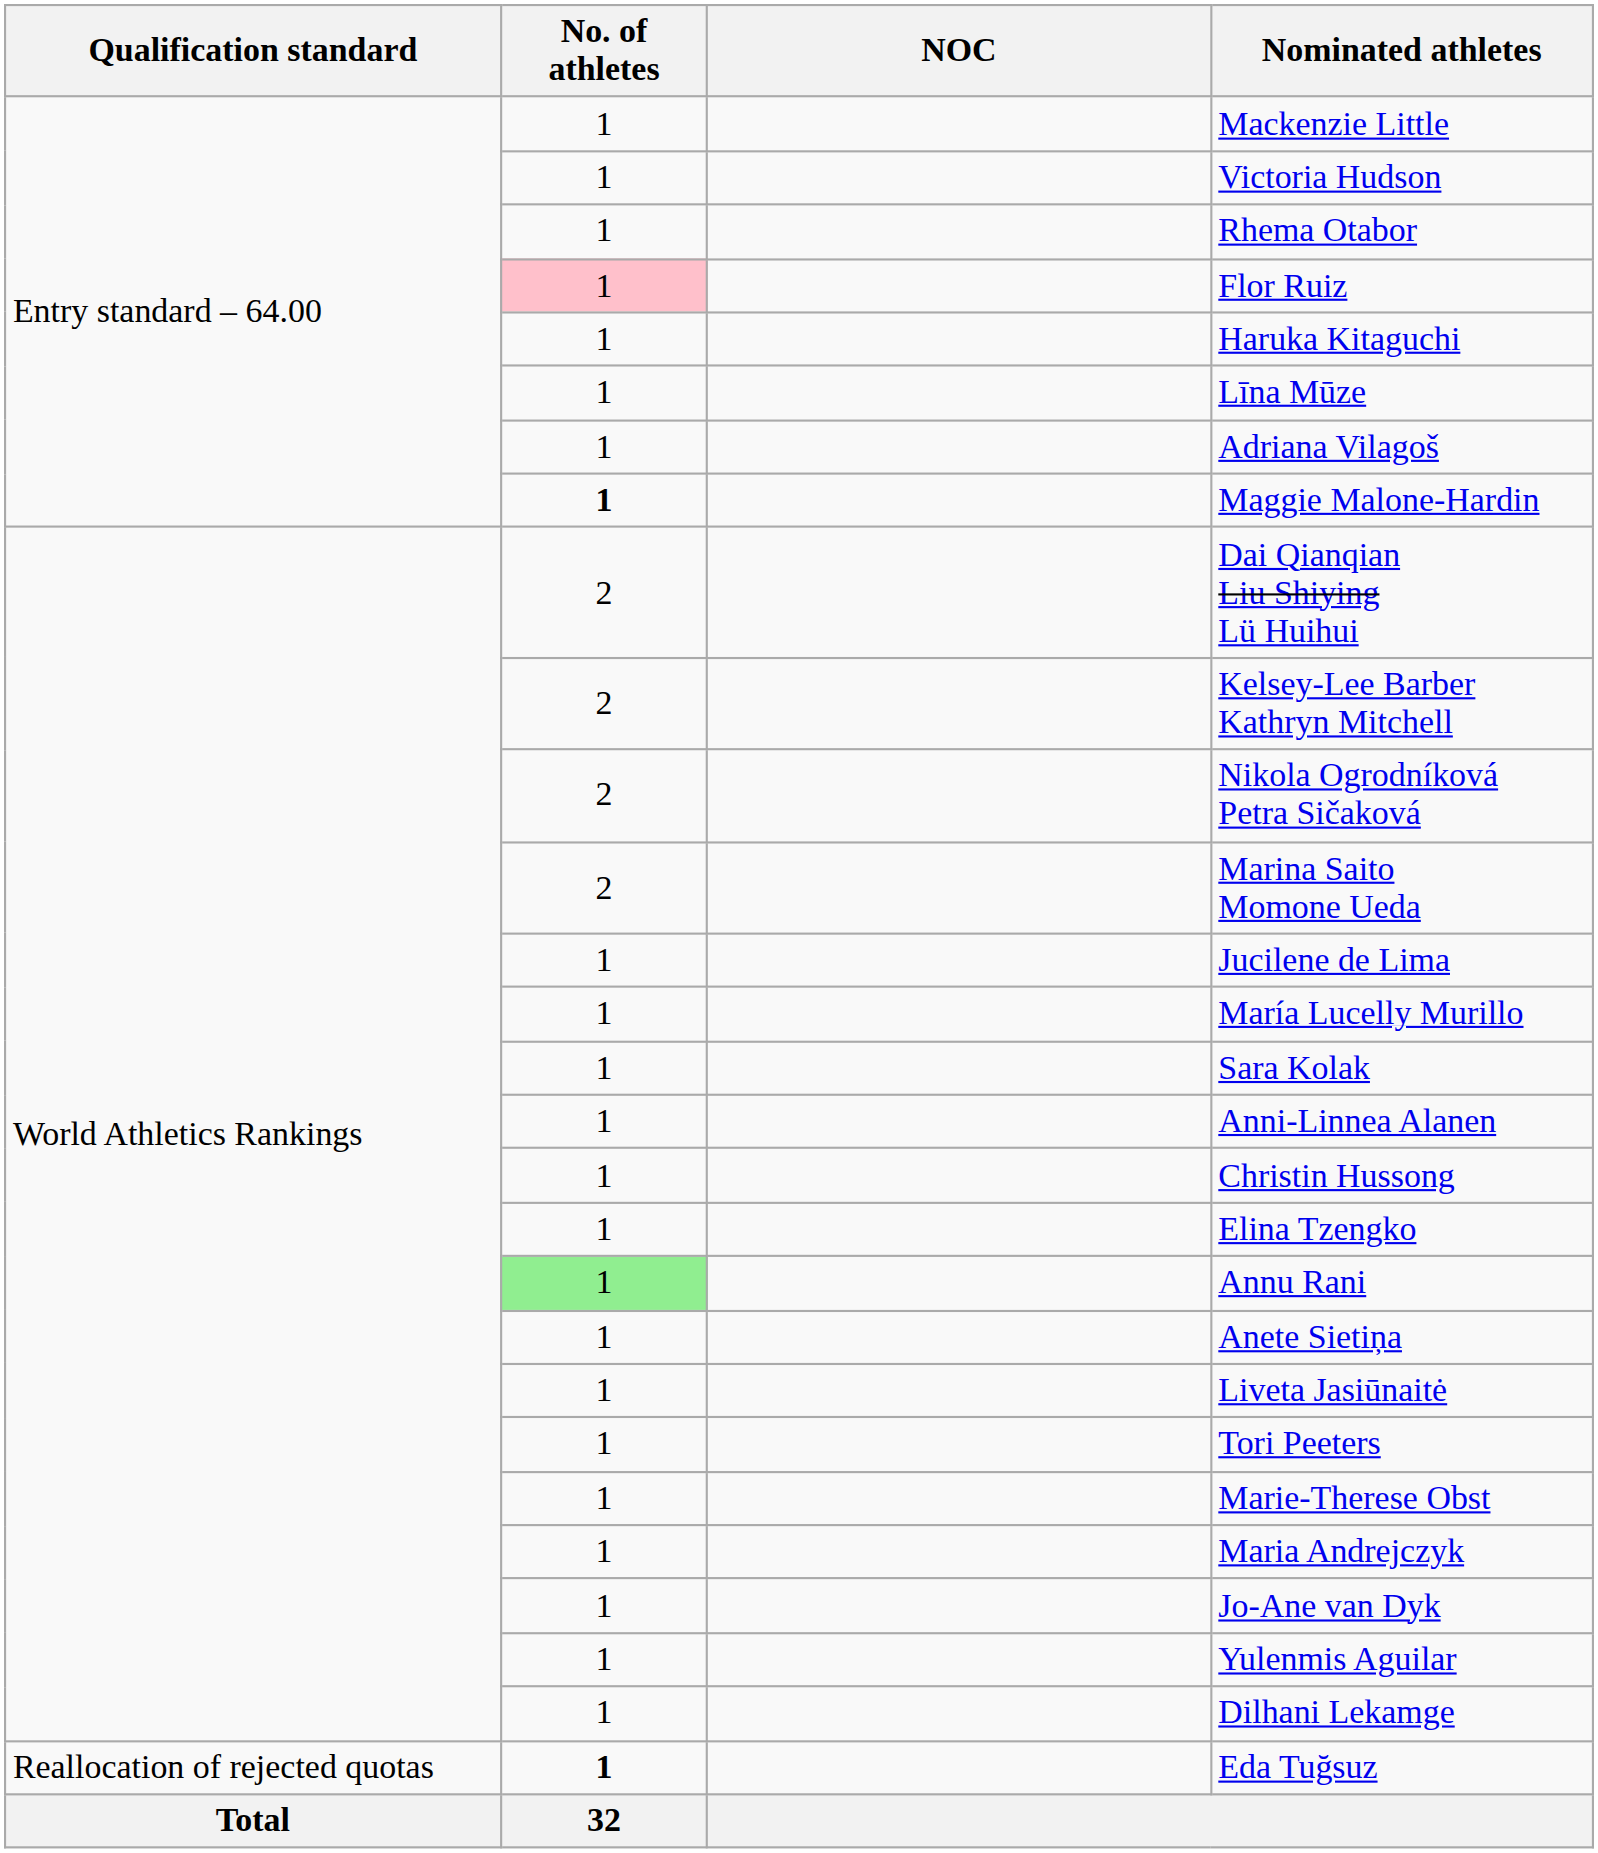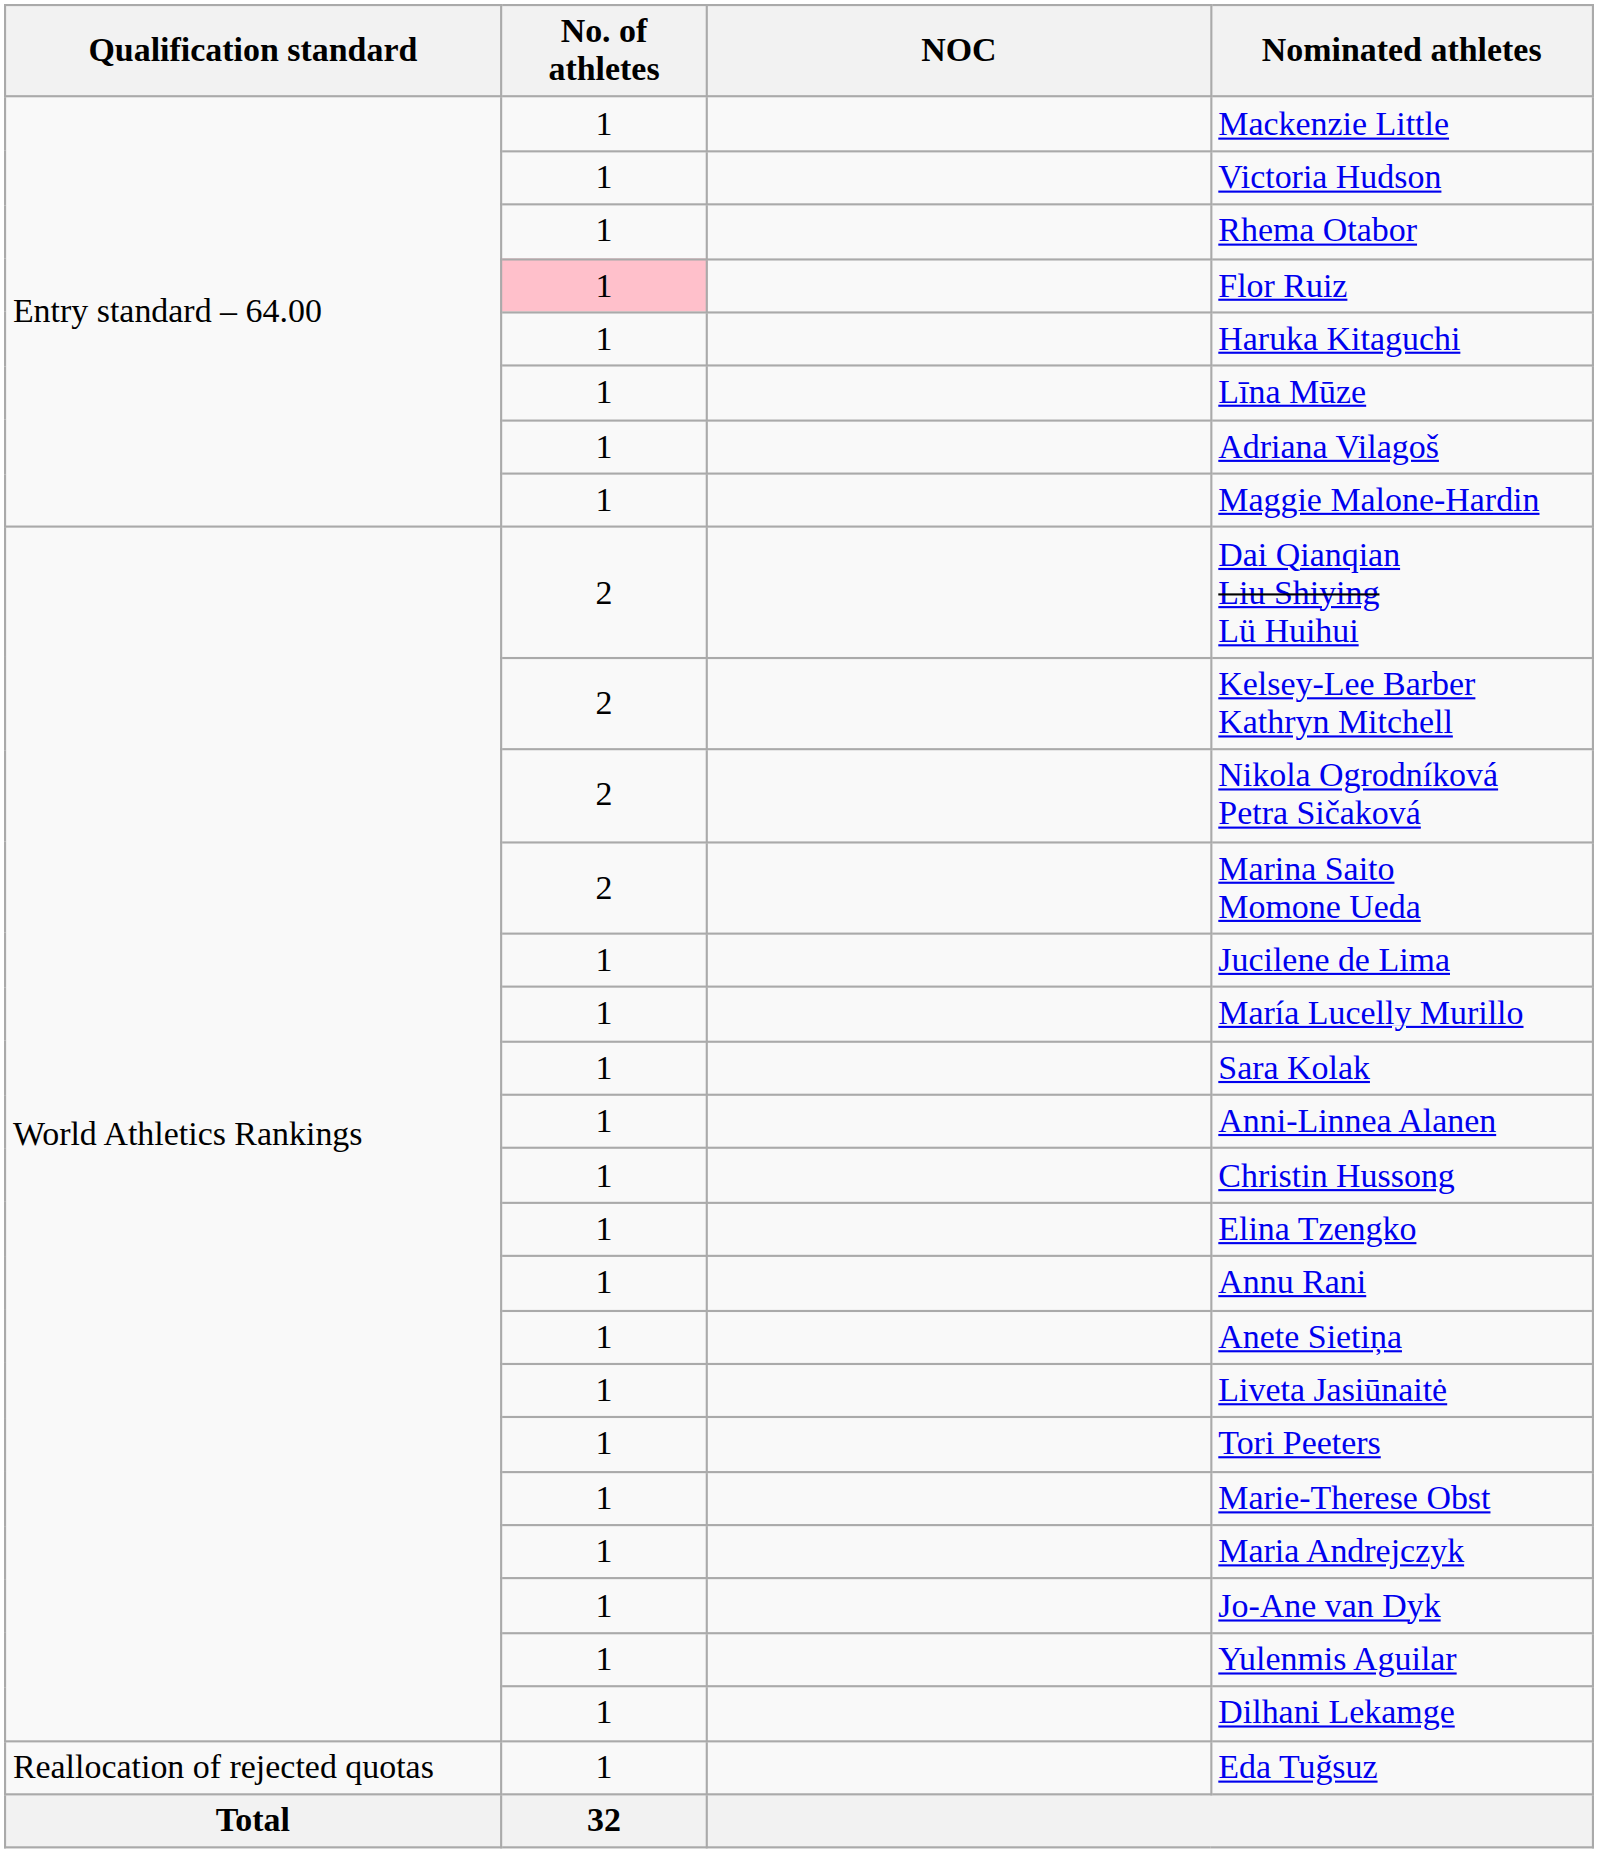(604, 499) bold -> (604, 499) normal
(604, 1282) lightgreen background -> (604, 1282) no background
(604, 1766) bold -> (604, 1766) normal
